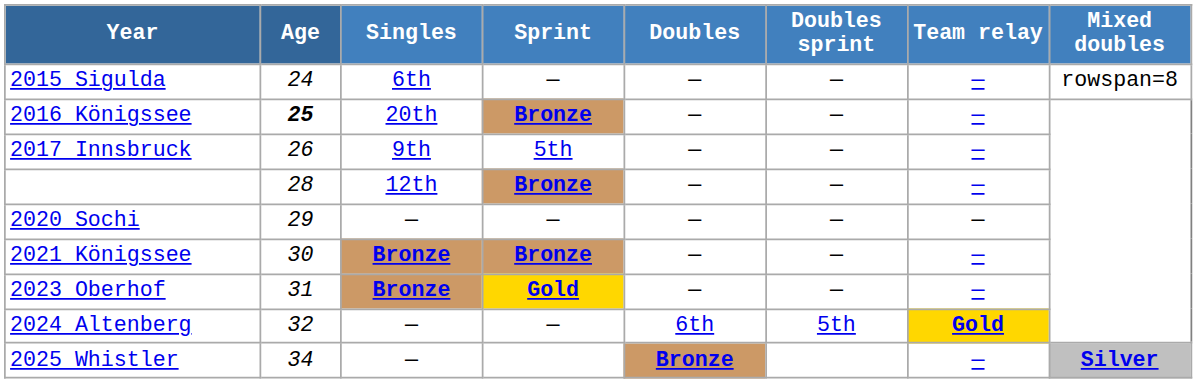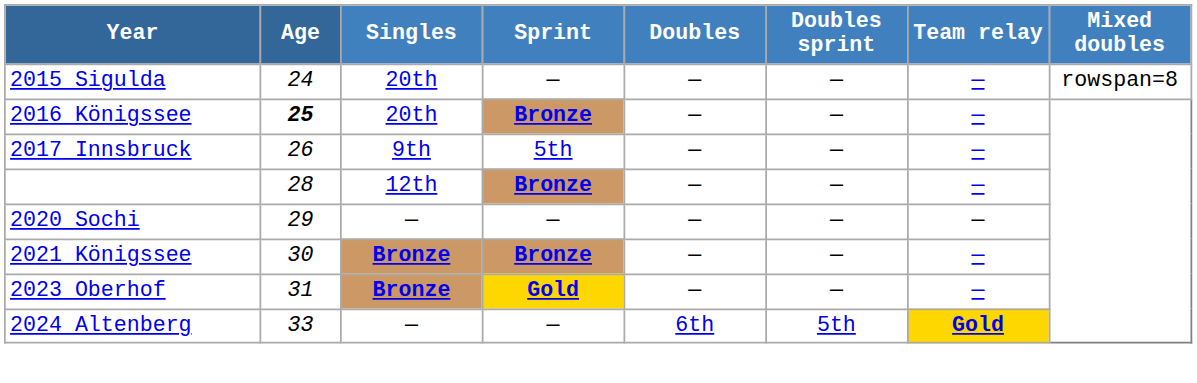(411, 82) 6th -> (411, 82) 20th
(300, 326) 32 -> (300, 326) 33
- row: (94, 361)
